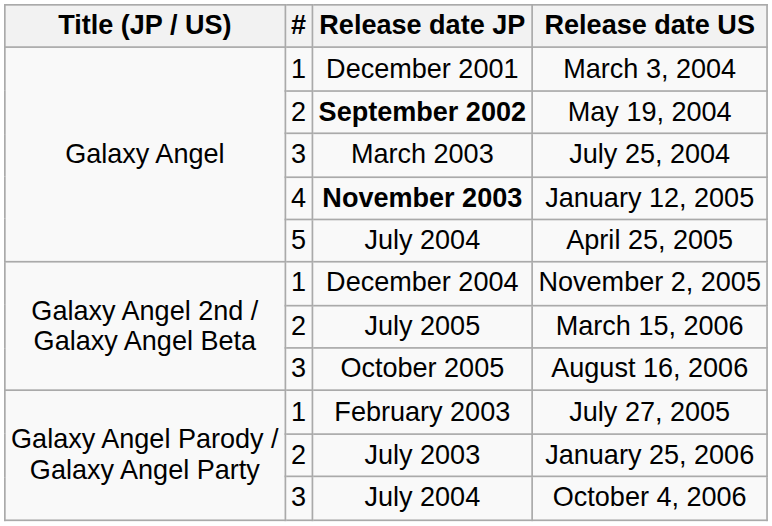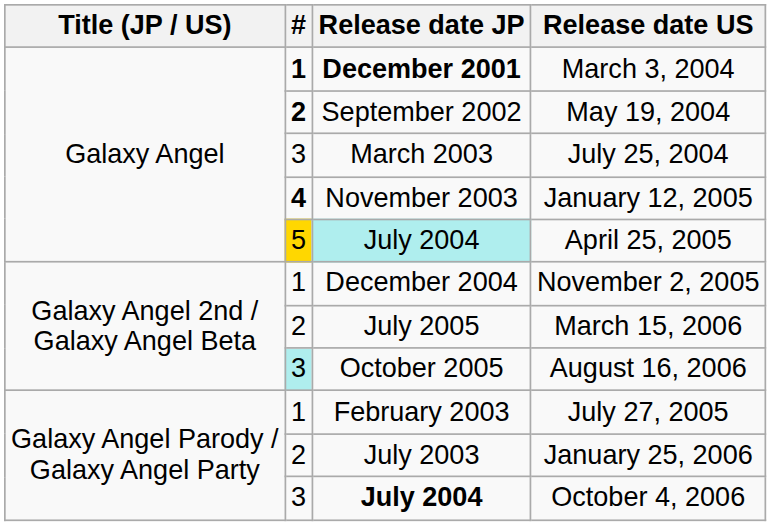(299, 68) normal -> (299, 68) bold
(422, 68) normal -> (422, 68) bold
(299, 111) normal -> (299, 111) bold
(422, 111) bold -> (422, 111) normal
(299, 197) normal -> (299, 197) bold
(422, 197) bold -> (422, 197) normal
(299, 240) no background -> (299, 240) gold background
(422, 240) no background -> (422, 240) paleturquoise background
(299, 369) no background -> (299, 369) paleturquoise background
(422, 497) normal -> (422, 497) bold
